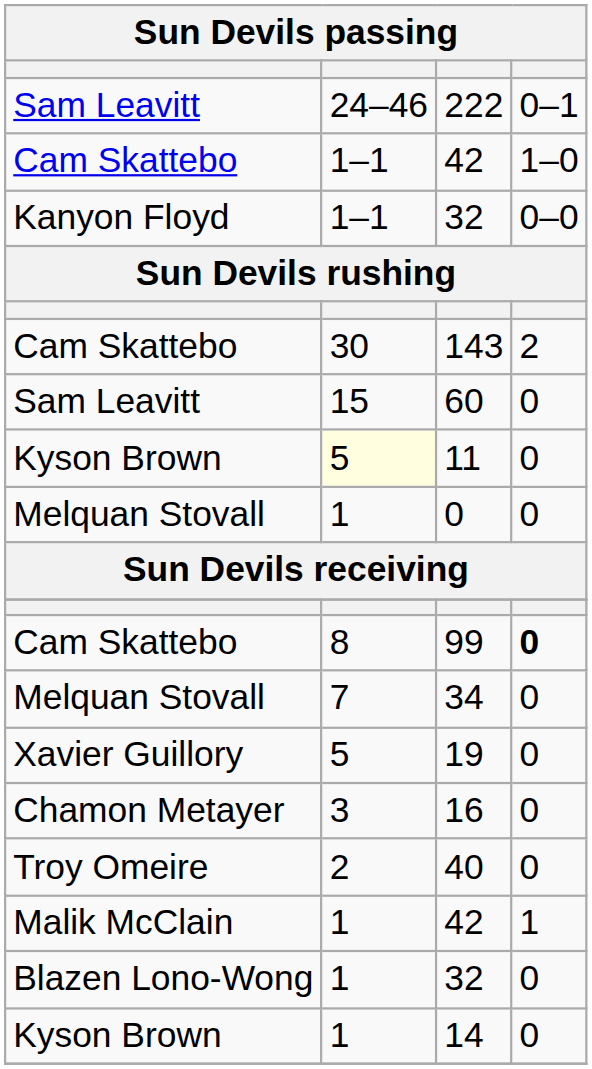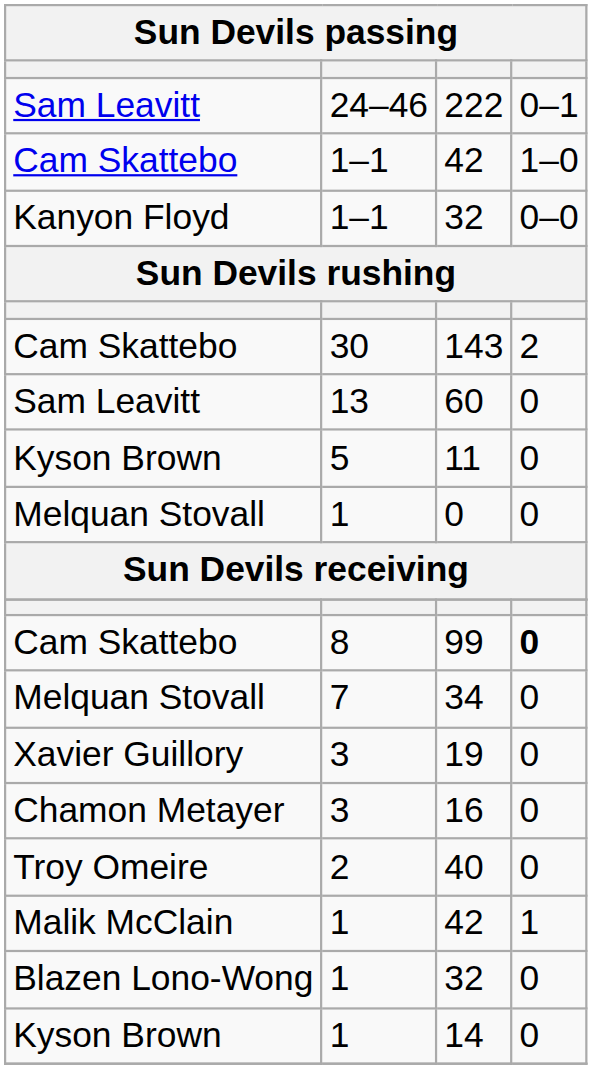(349, 401) 15 -> (349, 401) 13
(340, 457) lightyellow background -> (340, 457) no background
(340, 754) 5 -> (340, 754) 3
